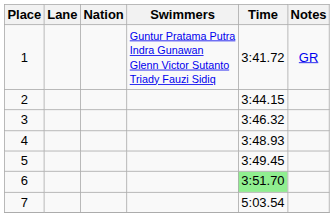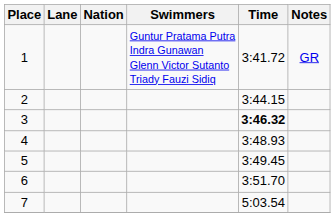(263, 120) normal -> (263, 120) bold
(263, 181) lightgreen background -> (263, 181) no background
